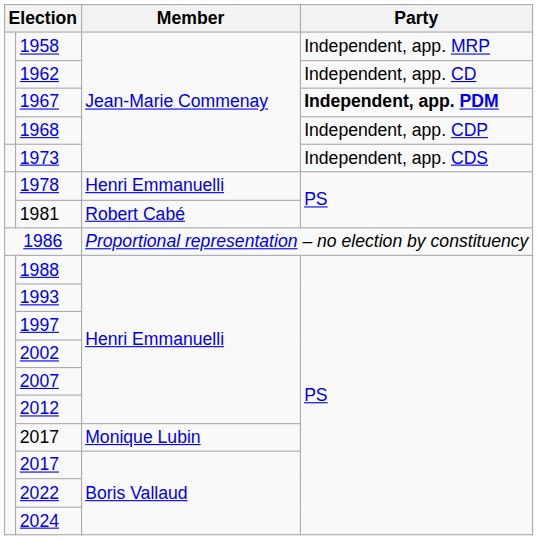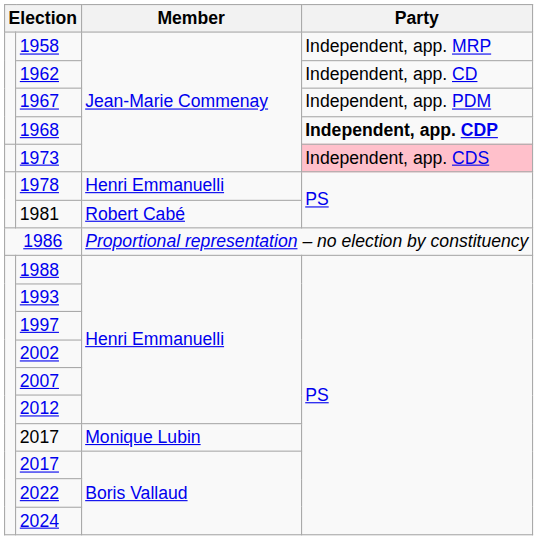(401, 102) bold -> (398, 102) normal
(396, 130) normal -> (402, 130) bold
(396, 158) no background -> (397, 158) pink background
